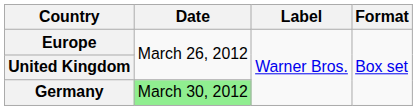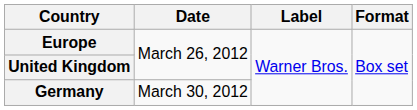(193, 92) lightgreen background -> (193, 92) no background
